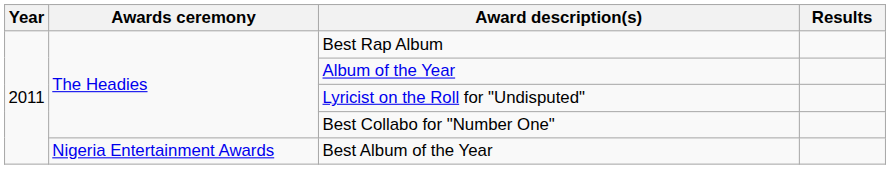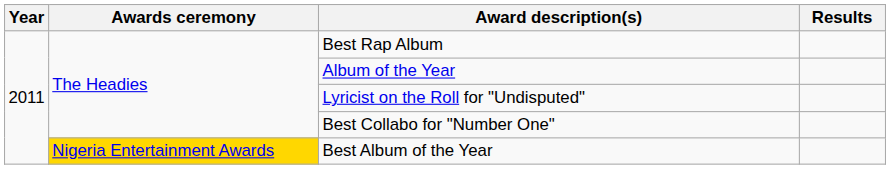(163, 151) no background -> (163, 151) gold background
